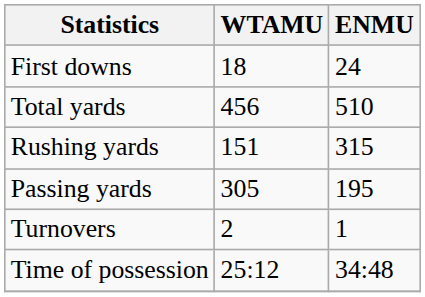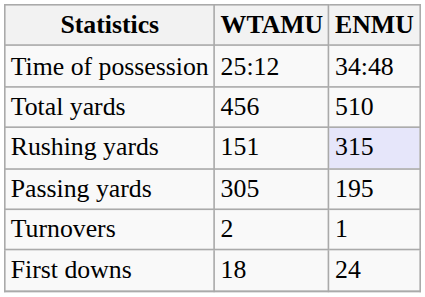rows swapped: (71, 65) <-> (110, 270)
(354, 147) no background -> (354, 147) lavender background
